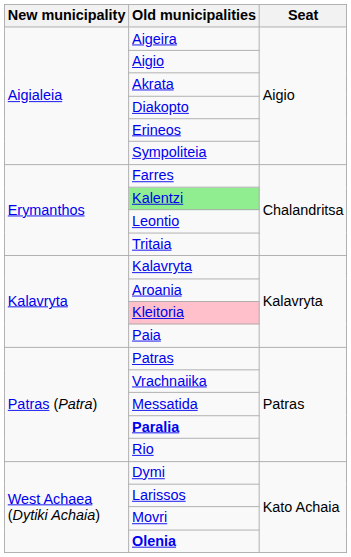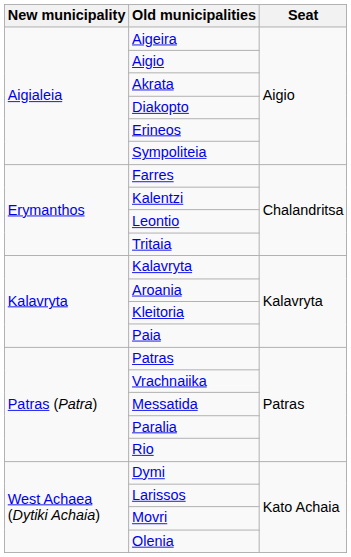(158, 198) lightgreen background -> (158, 198) no background
(158, 312) pink background -> (158, 312) no background
(156, 426) bold -> (154, 426) normal
(154, 541) bold -> (153, 541) normal
